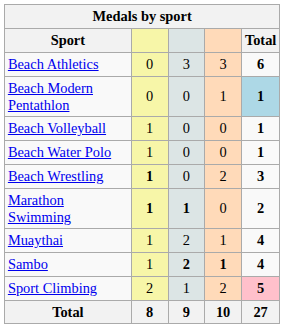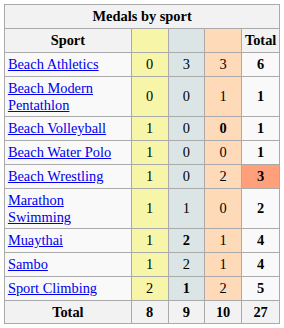(261, 96) lightblue background -> (261, 96) no background
(223, 128) normal -> (223, 128) bold
(150, 176) bold -> (150, 176) normal
(261, 176) no background -> (261, 176) lightsalmon background
(150, 208) bold -> (150, 208) normal
(186, 208) bold -> (186, 208) normal
(186, 240) normal -> (186, 240) bold
(186, 264) bold -> (186, 264) normal
(223, 264) bold -> (223, 264) normal
(186, 288) normal -> (186, 288) bold
(261, 288) pink background -> (261, 288) no background
